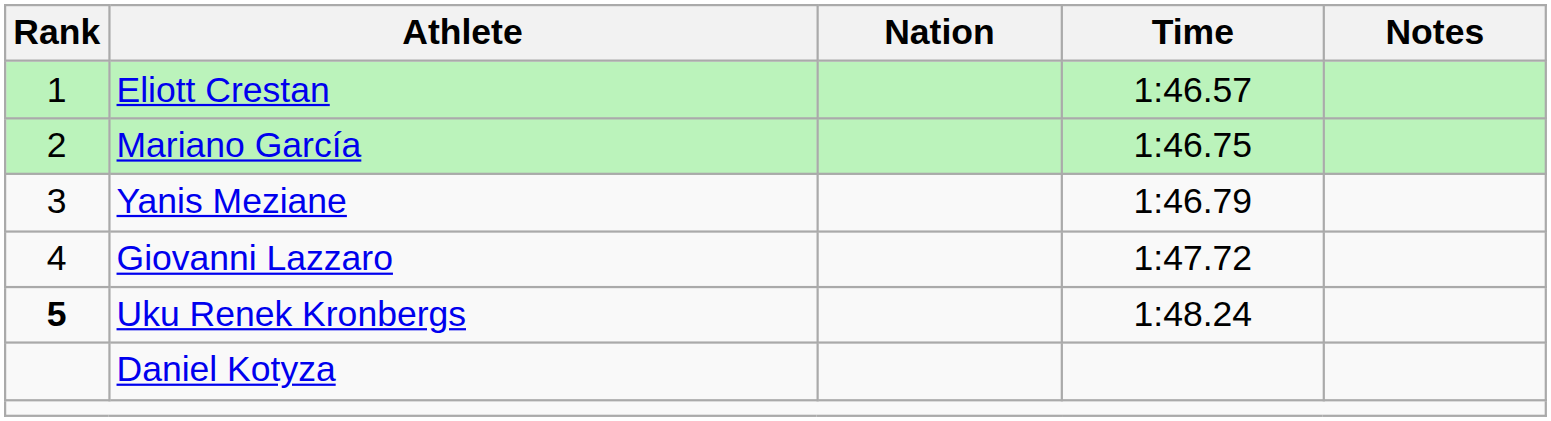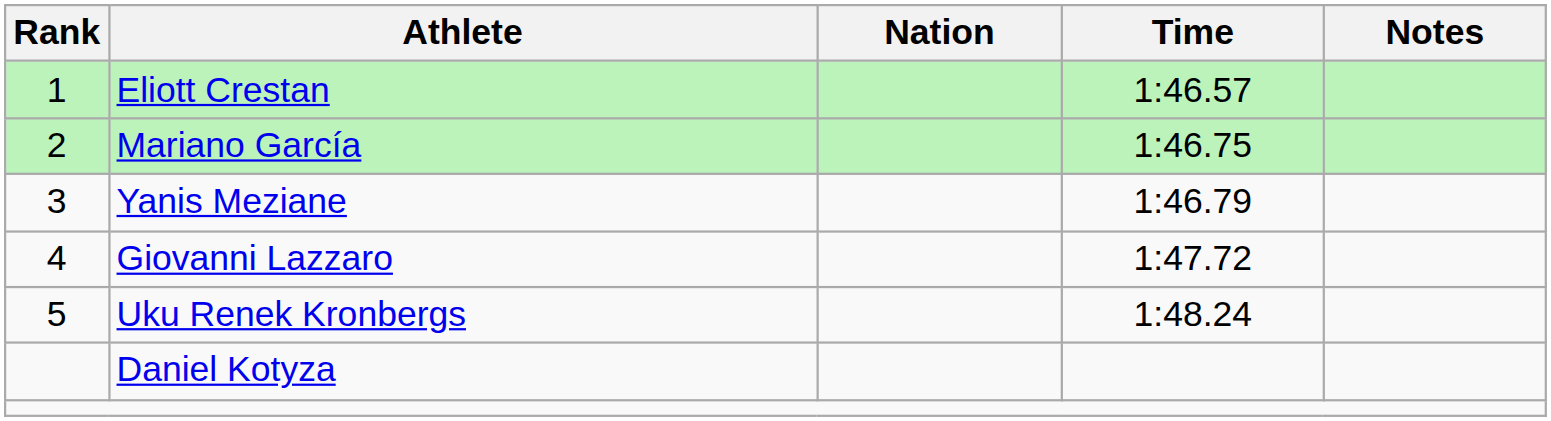(57, 314) bold -> (57, 314) normal
